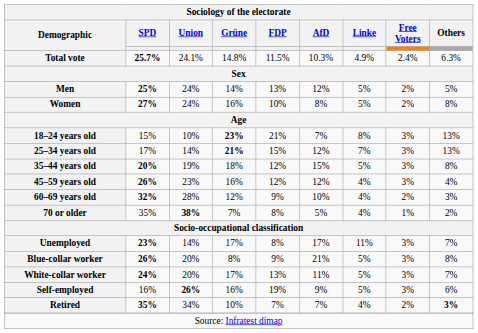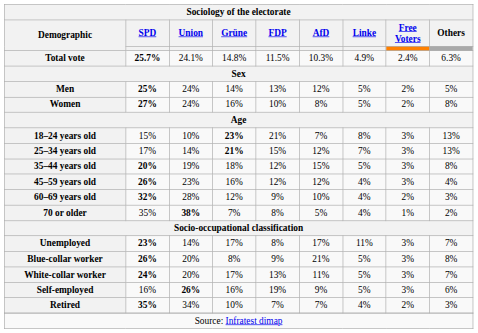(451, 305) bold -> (451, 305) normal
